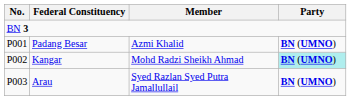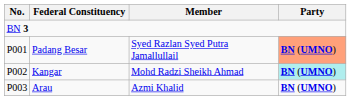(157, 44) Azmi Khalid -> (180, 50) Syed Razlan Syed Putra Jamallullail
(308, 44) no background -> (308, 50) lightsalmon background
(180, 82) Syed Razlan Syed Putra Jamallullail -> (157, 87) Azmi Khalid
